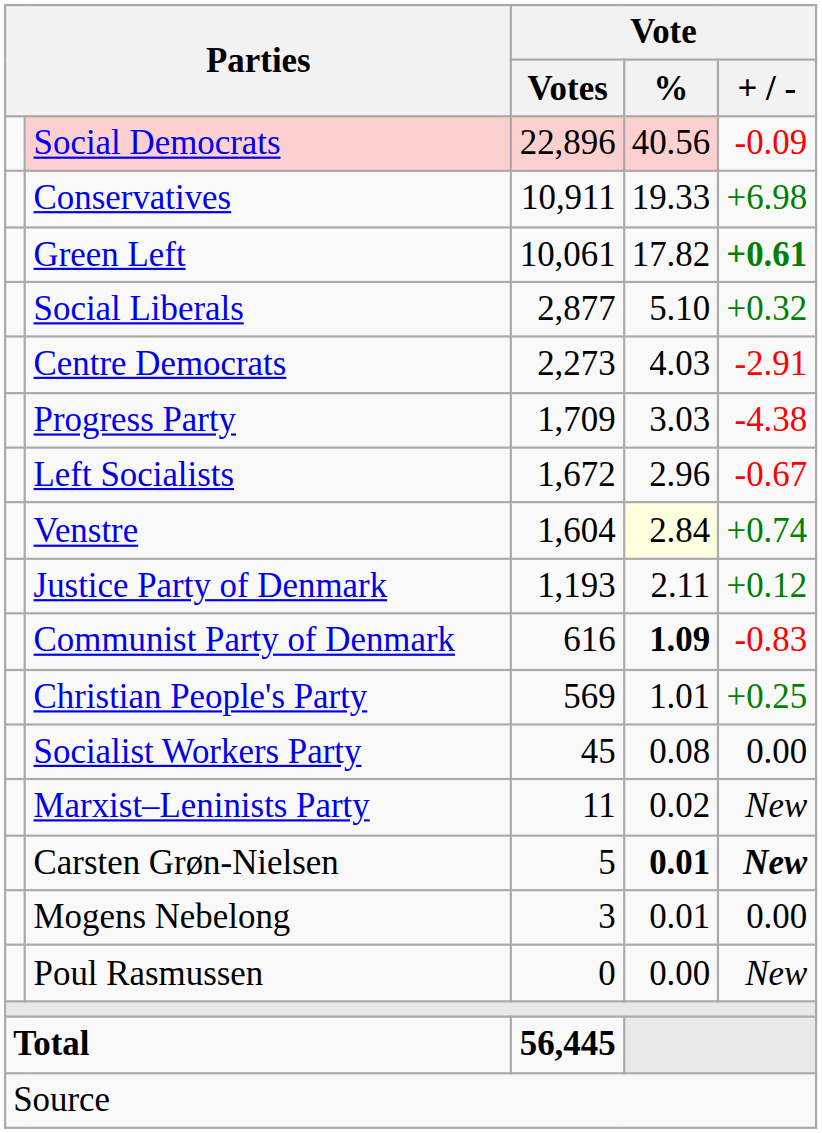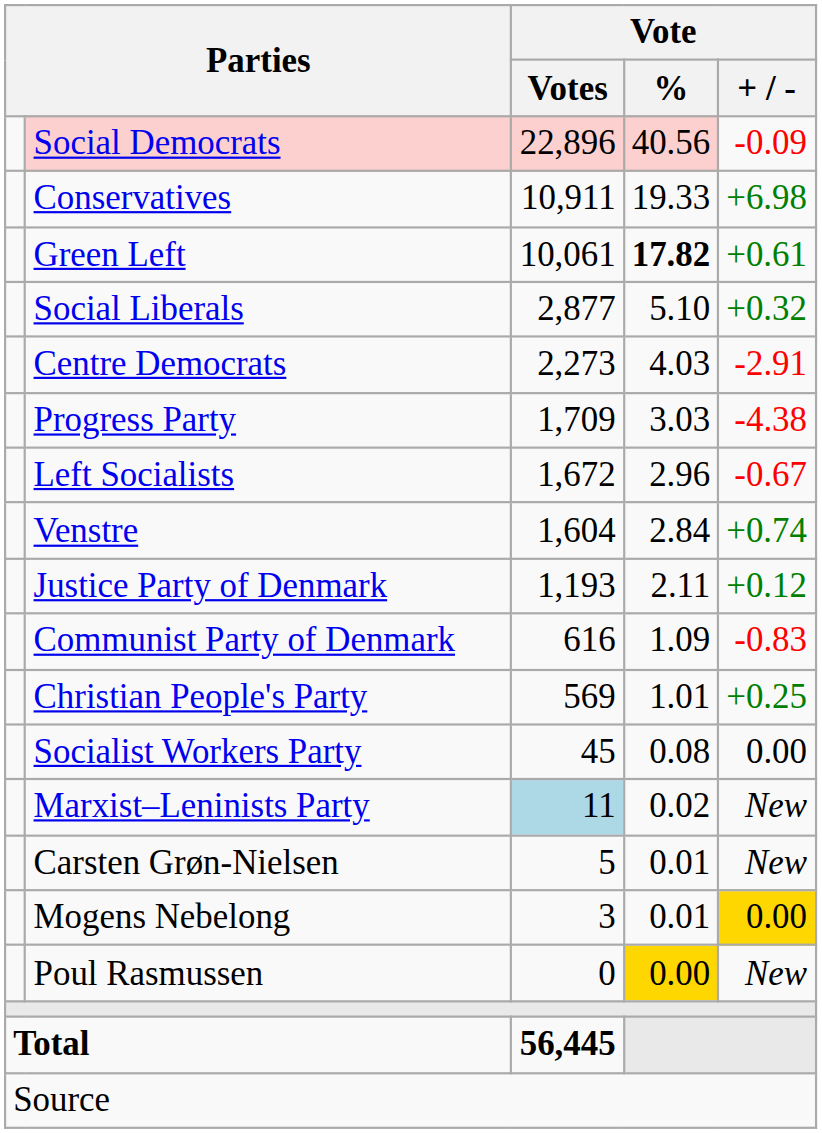(671, 253) normal -> (671, 253) bold
(767, 253) bold -> (767, 253) normal
(680, 530) lightyellow background -> (680, 530) no background
(680, 640) bold -> (680, 640) normal
(599, 806) no background -> (599, 806) lightblue background
(680, 861) bold -> (680, 861) normal
(775, 861) bold -> (776, 861) normal
(777, 917) no background -> (776, 917) gold background
(680, 972) no background -> (680, 972) gold background
